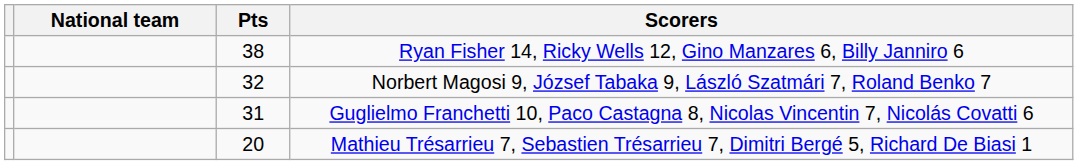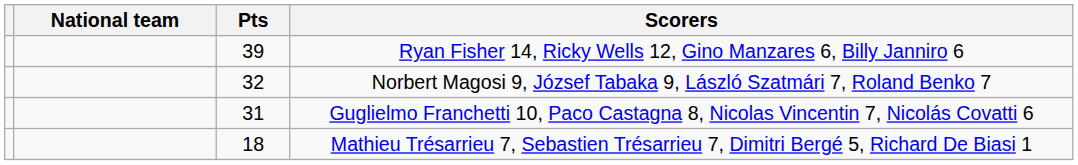(253, 51) 38 -> (253, 51) 39
(253, 145) 20 -> (253, 145) 18
